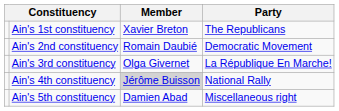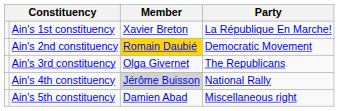(245, 30) The Republicans -> (268, 30) La République En Marche!
(160, 47) no background -> (160, 47) gold background
(268, 64) La République En Marche! -> (245, 64) The Republicans
